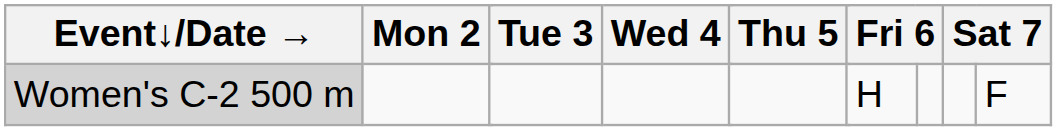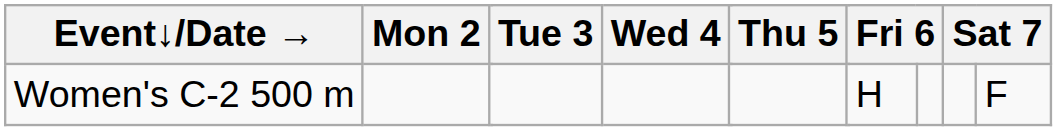(184, 93) lightgrey background -> (184, 93) no background
